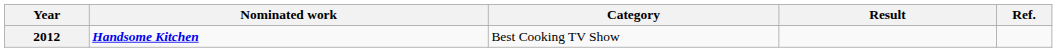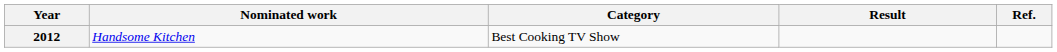(145, 36) bold -> (144, 36) normal
